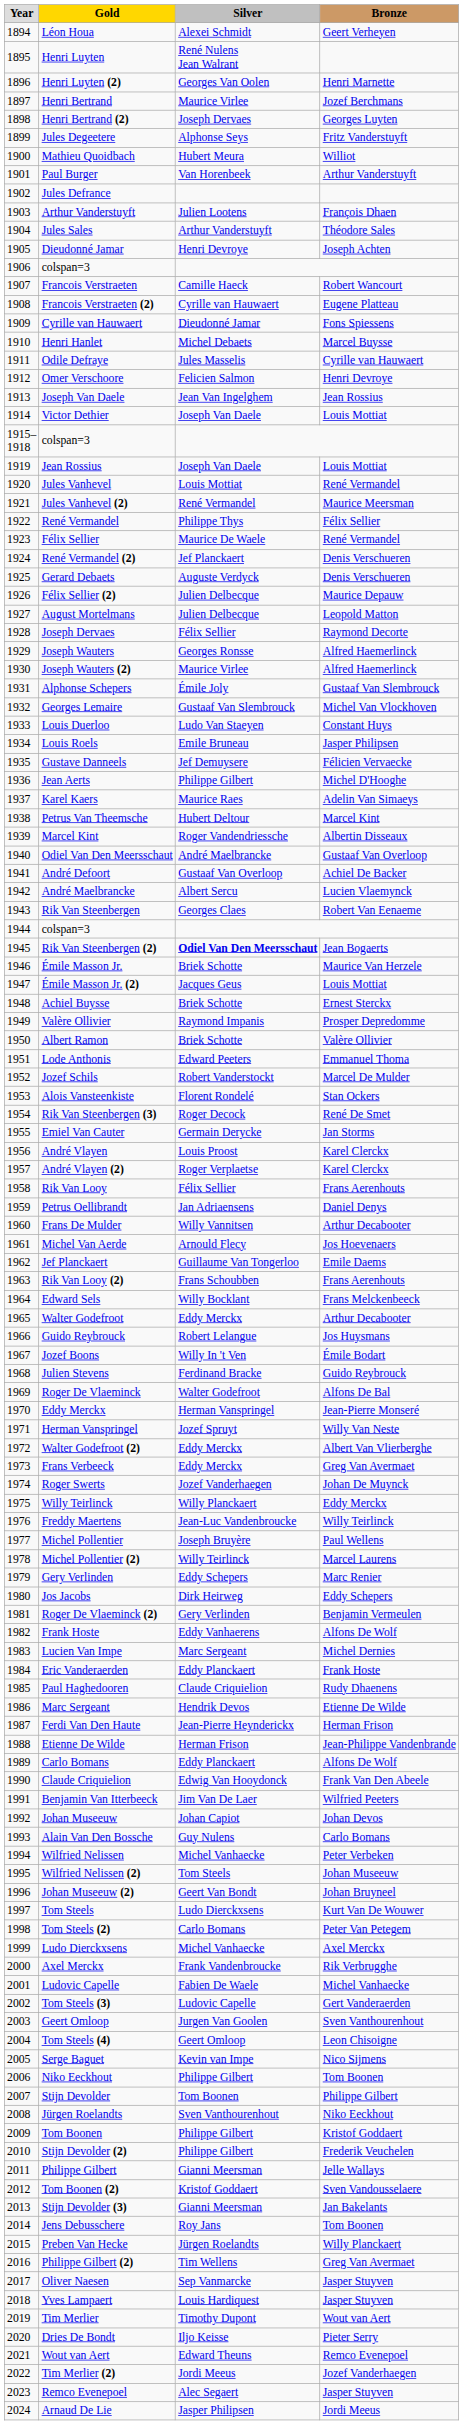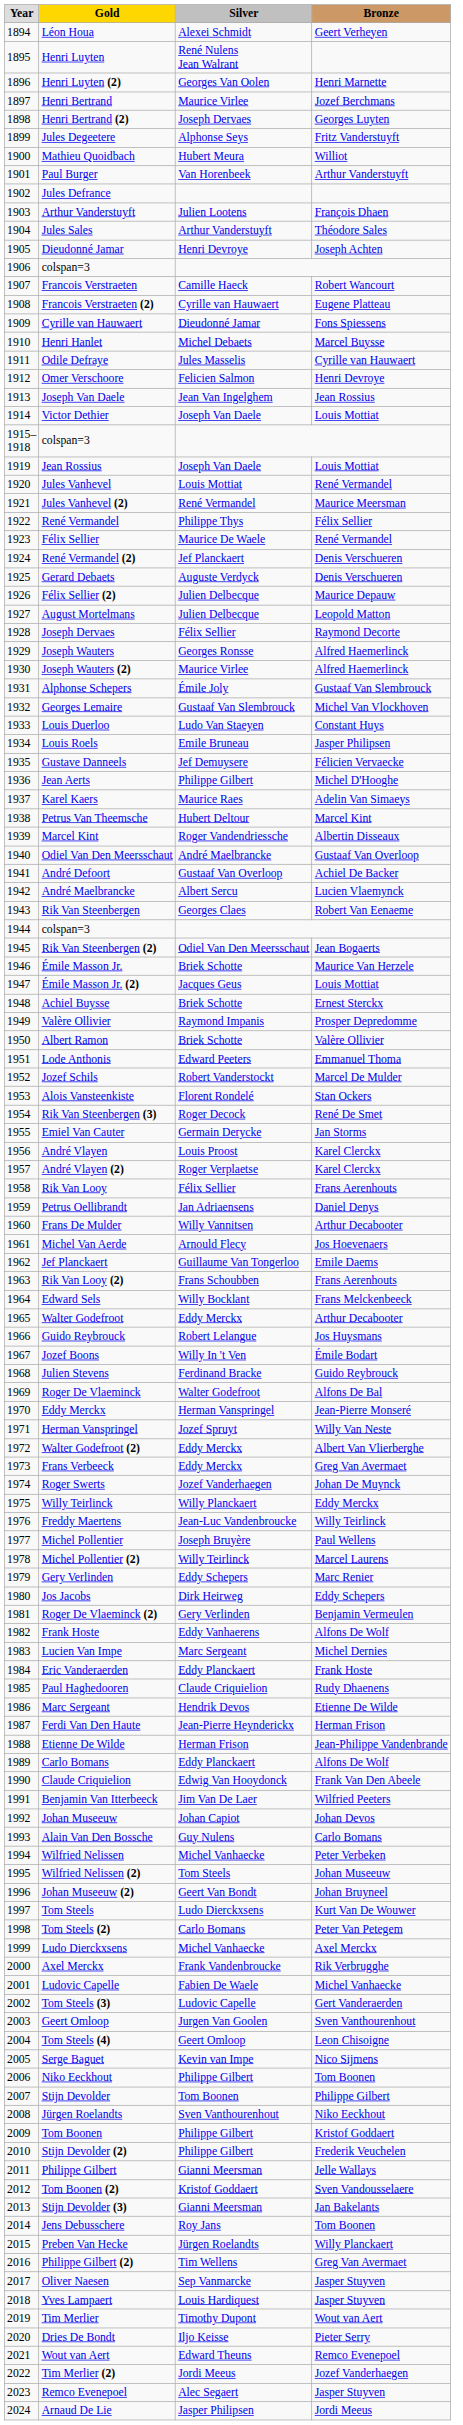(248, 947) bold -> (244, 947) normal
